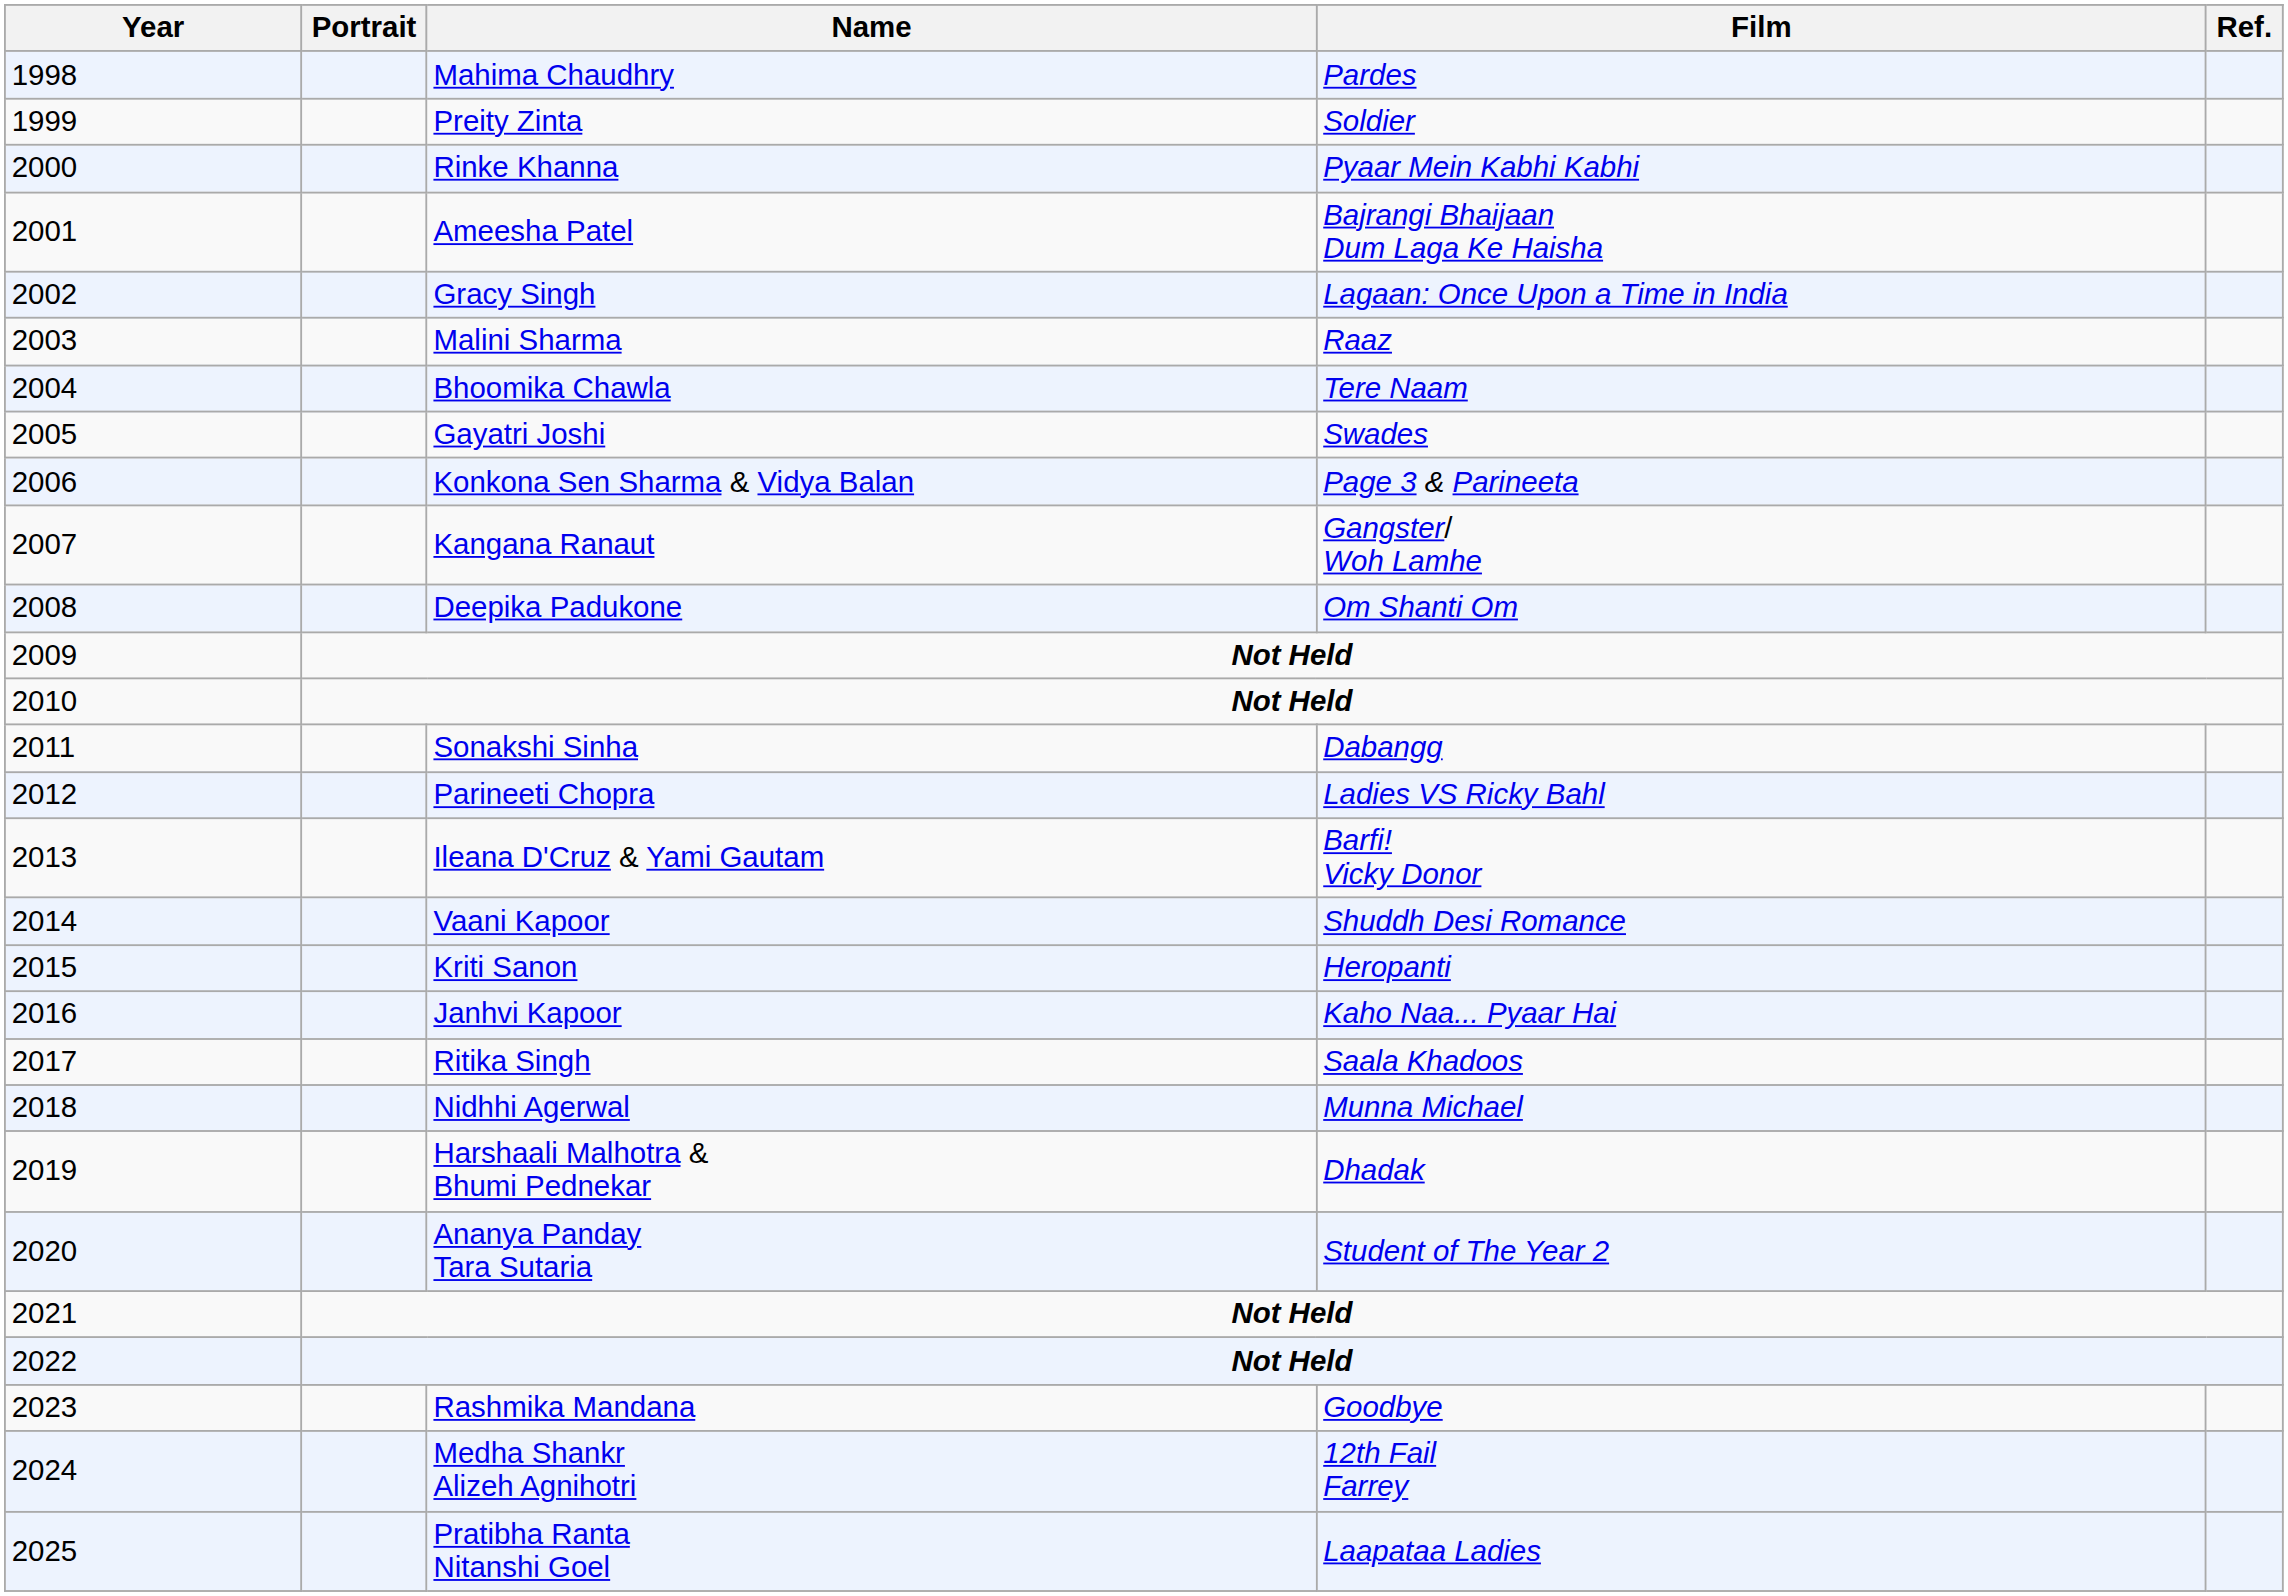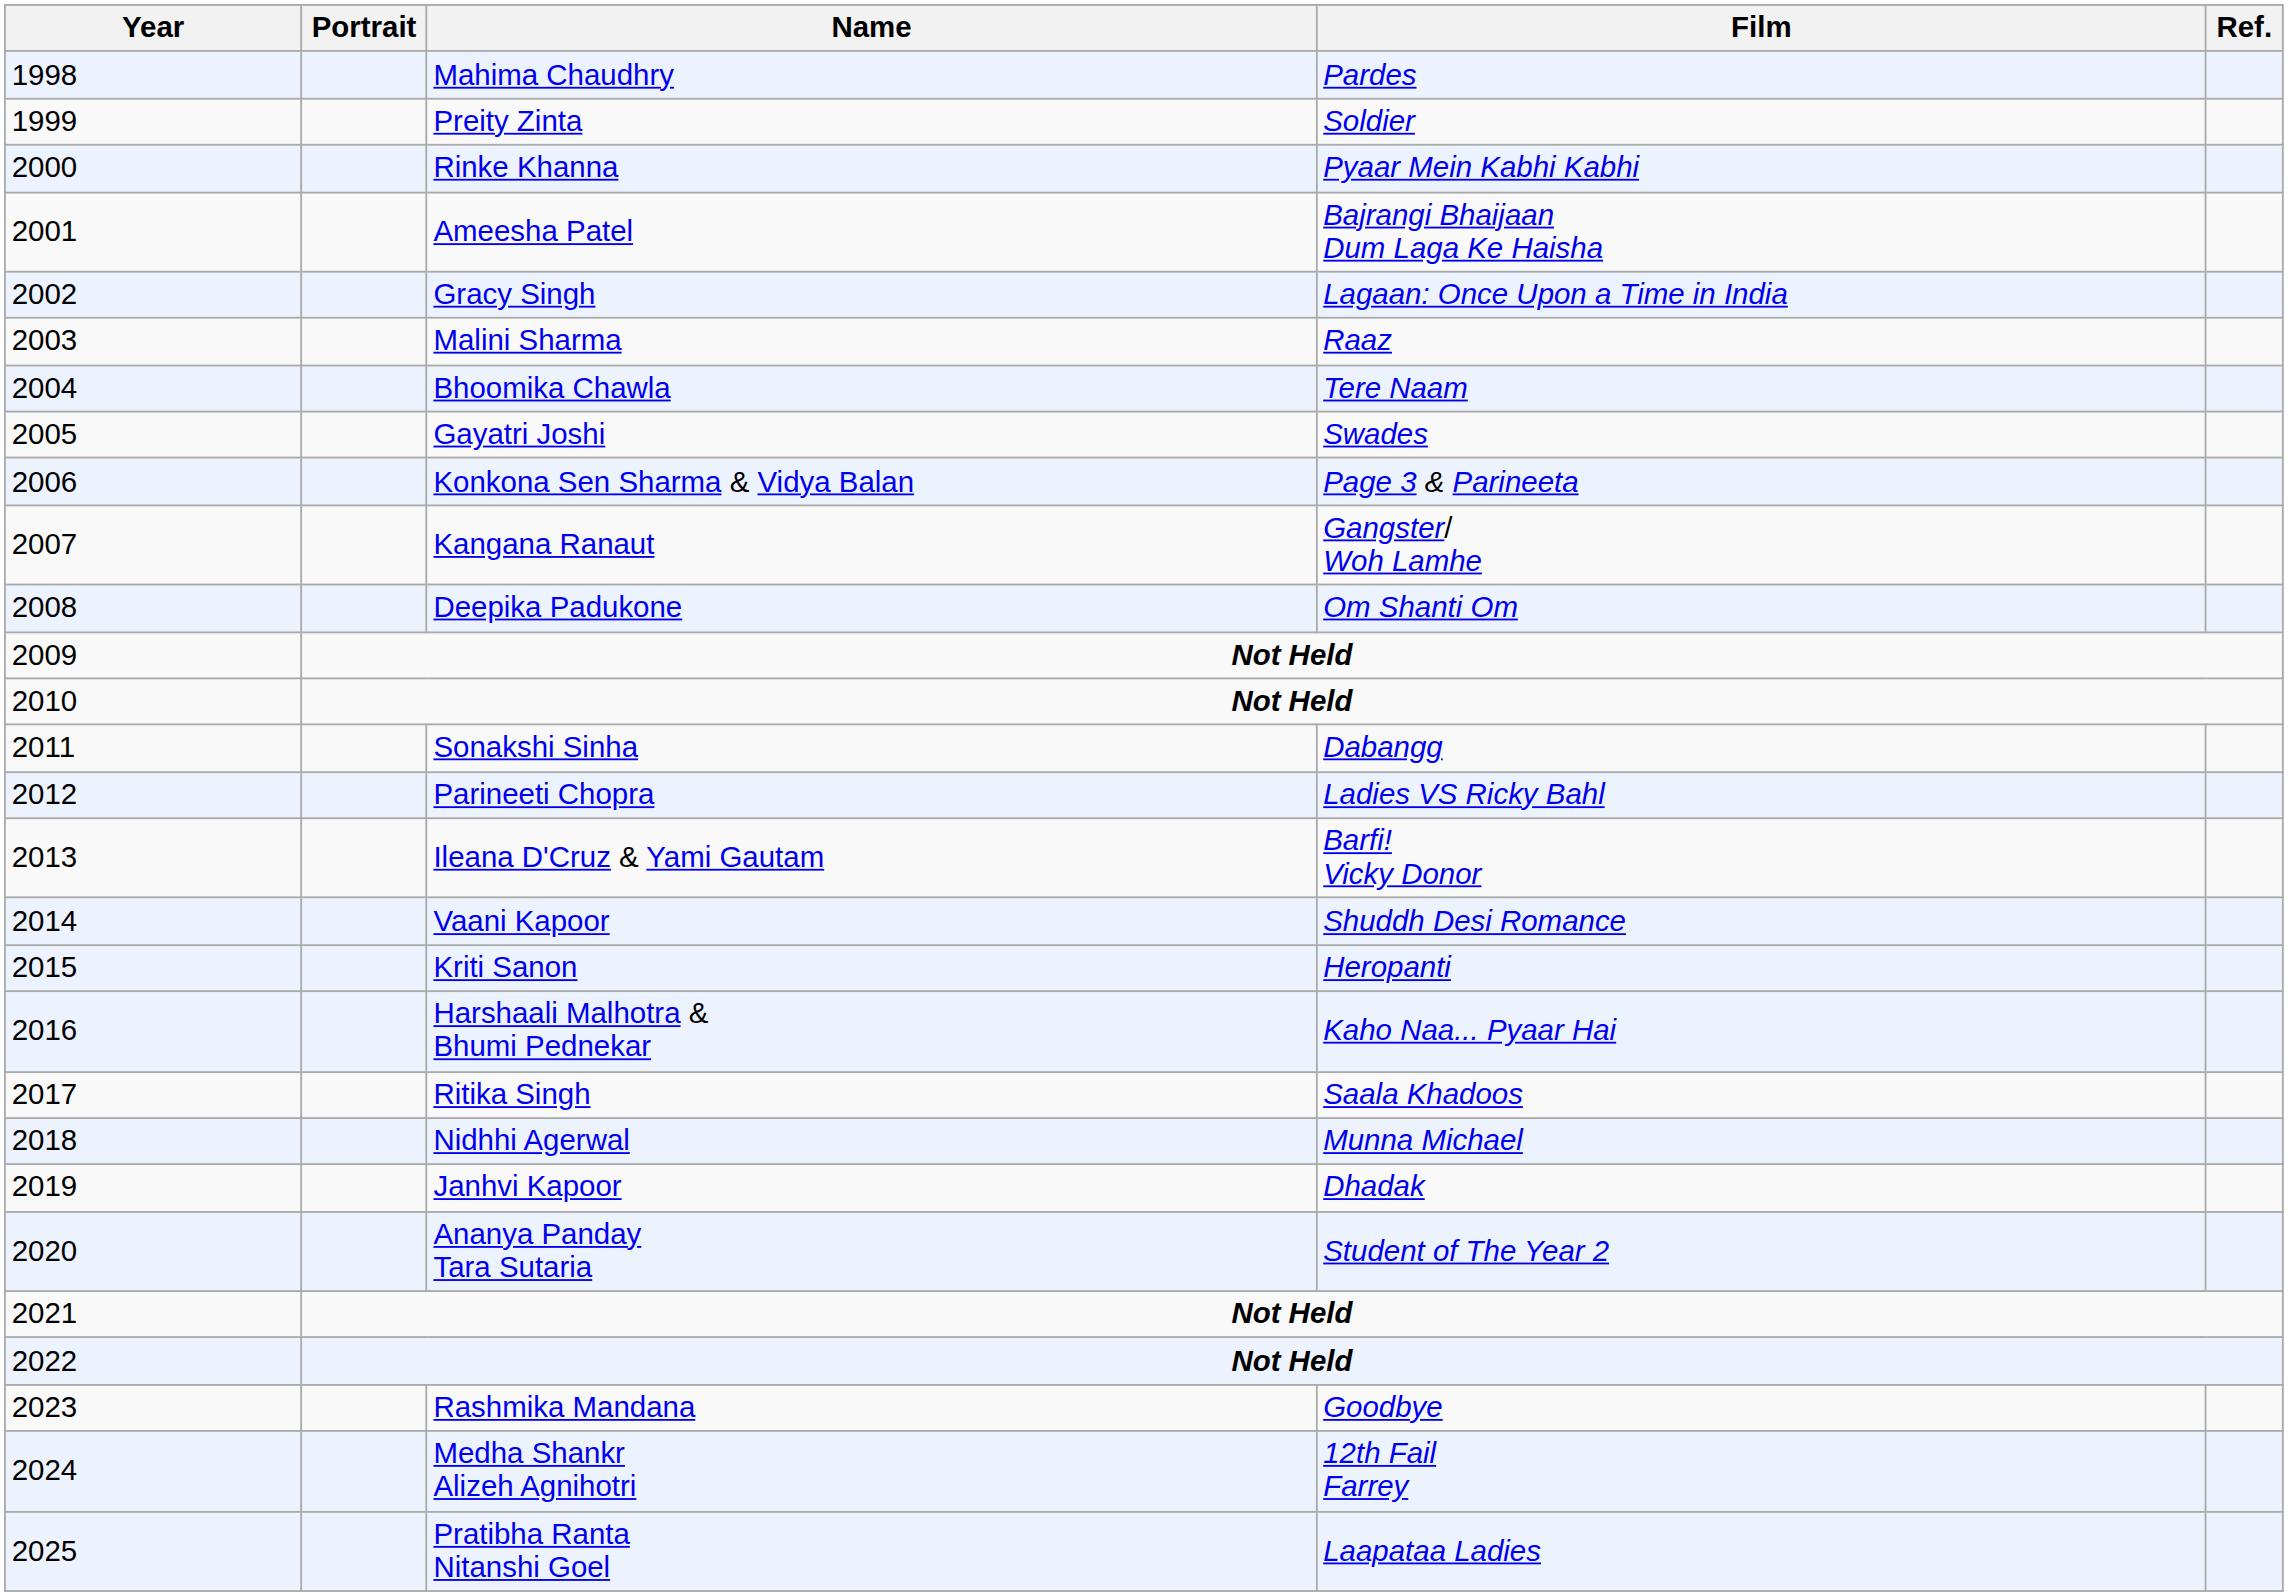(528, 1014) Janhvi Kapoor -> (571, 1030) Harshaali Malhotra & Bhumi Pednekar
(571, 1170) Harshaali Malhotra & Bhumi Pednekar -> (528, 1187) Janhvi Kapoor
